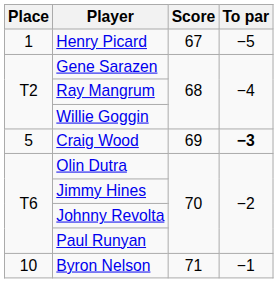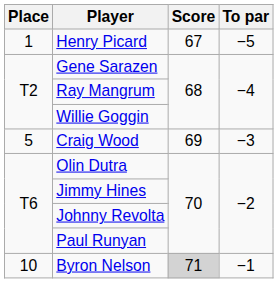(246, 141) bold -> (246, 141) normal
(193, 265) no background -> (193, 265) lightgrey background
